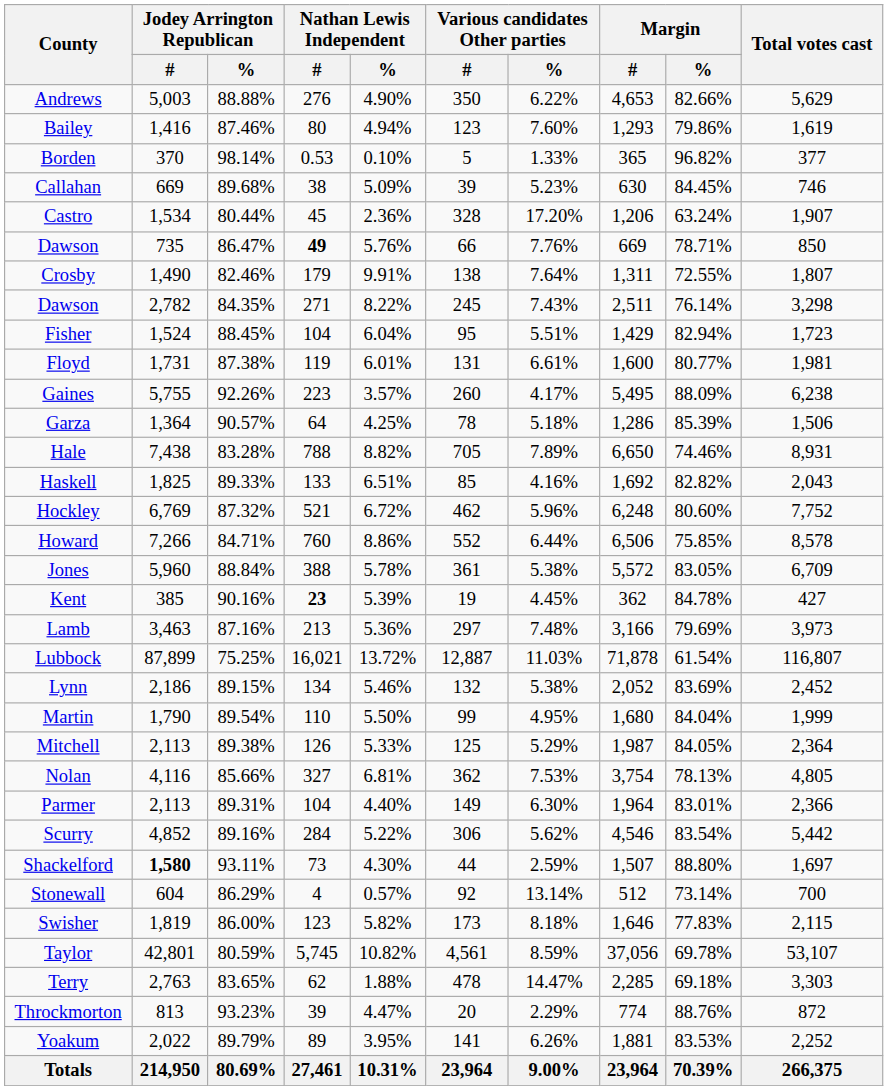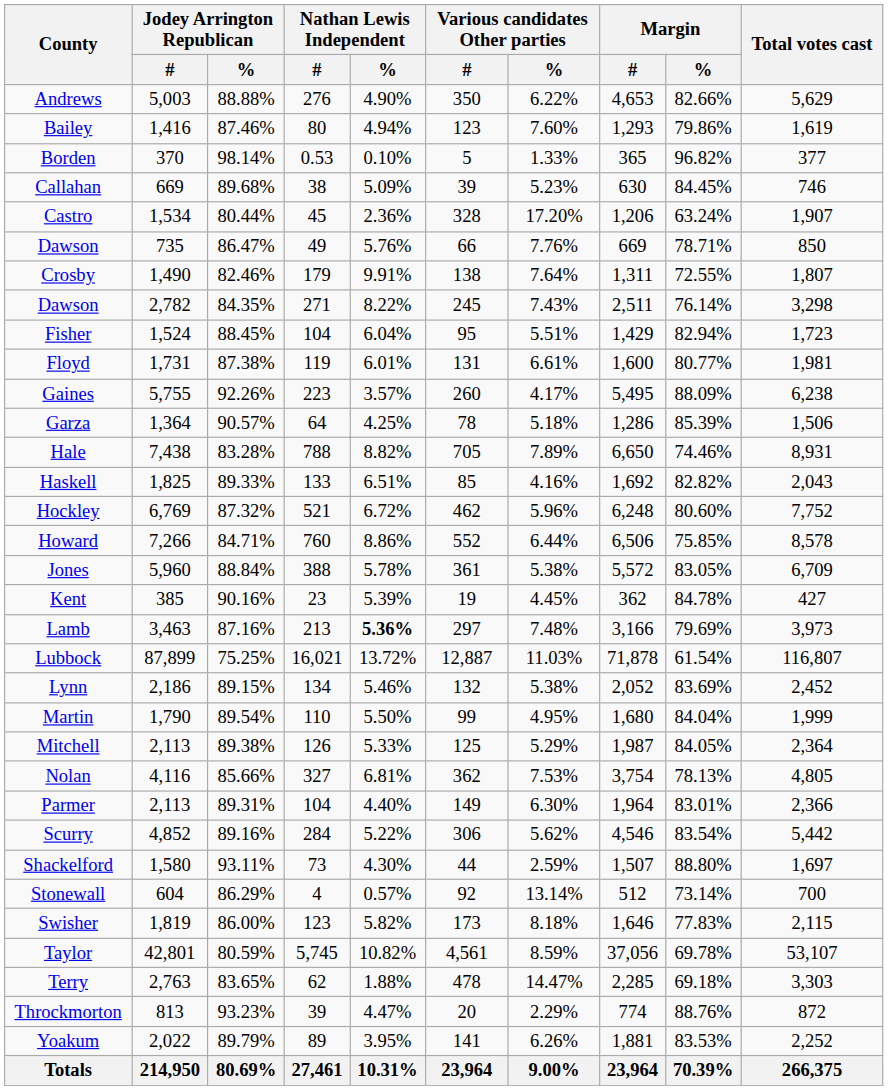(317, 246) bold -> (317, 246) normal
(317, 599) bold -> (317, 599) normal
(387, 628) normal -> (388, 628) bold
(170, 864) bold -> (170, 864) normal
